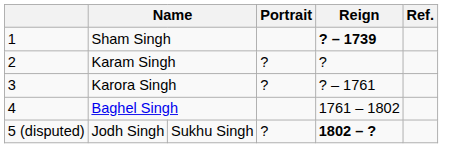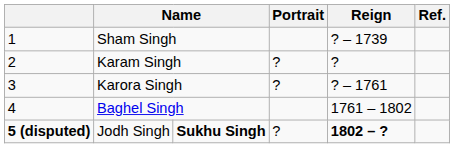(347, 39) bold -> (359, 39) normal
(46, 131) normal -> (49, 131) bold
(212, 131) normal -> (221, 131) bold
